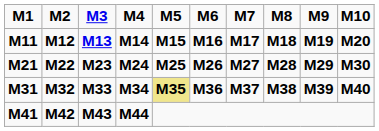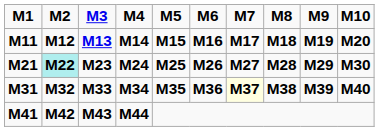(60, 65) no background -> (60, 65) paleturquoise background
(171, 89) khaki background -> (171, 89) no background
(245, 89) no background -> (245, 89) lightyellow background
